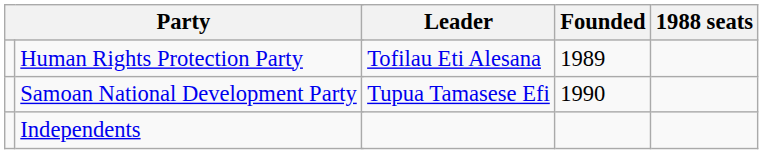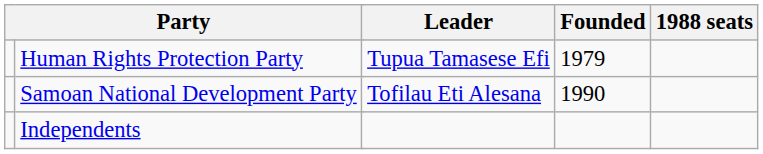(454, 58) Tofilau Eti Alesana -> (458, 58) Tupua Tamasese Efi
(583, 58) 1989 -> (583, 58) 1979
(458, 93) Tupua Tamasese Efi -> (454, 93) Tofilau Eti Alesana
